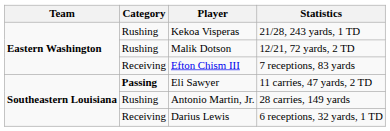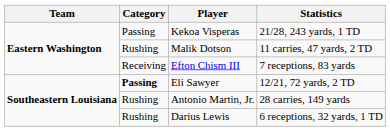(140, 31) Rushing -> (138, 31) Passing
(307, 48) 12/21, 72 yards, 2 TD -> (316, 48) 11 carries, 47 yards, 2 TD
(316, 83) 11 carries, 47 yards, 2 TD -> (307, 83) 12/21, 72 yards, 2 TD
(144, 117) Receiving -> (140, 117) Rushing
